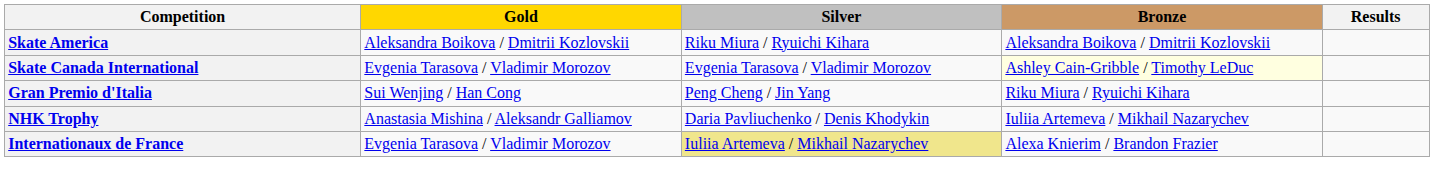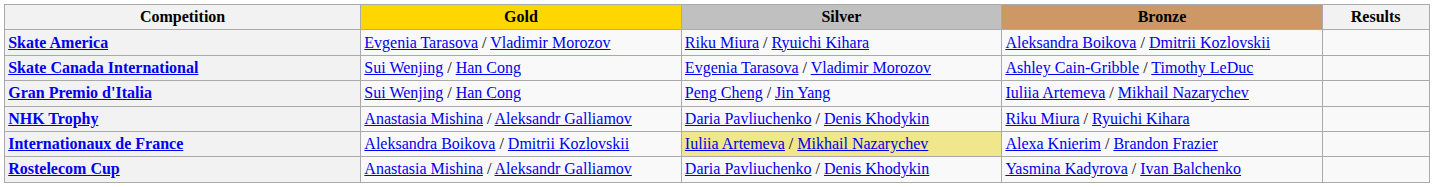(497, 42) Aleksandra Boikova / Dmitrii Kozlovskii -> (487, 42) Evgenia Tarasova / Vladimir Morozov
(487, 67) Evgenia Tarasova / Vladimir Morozov -> (443, 67) Sui Wenjing / Han Cong
(1129, 67) lightyellow background -> (1129, 67) no background
(1098, 93) Riku Miura / Ryuichi Kihara -> (1127, 93) Iuliia Artemeva / Mikhail Nazarychev
(1127, 118) Iuliia Artemeva / Mikhail Nazarychev -> (1098, 118) Riku Miura / Ryuichi Kihara
(487, 144) Evgenia Tarasova / Vladimir Morozov -> (497, 144) Aleksandra Boikova / Dmitrii Kozlovskii
+ row: (64, 169)
